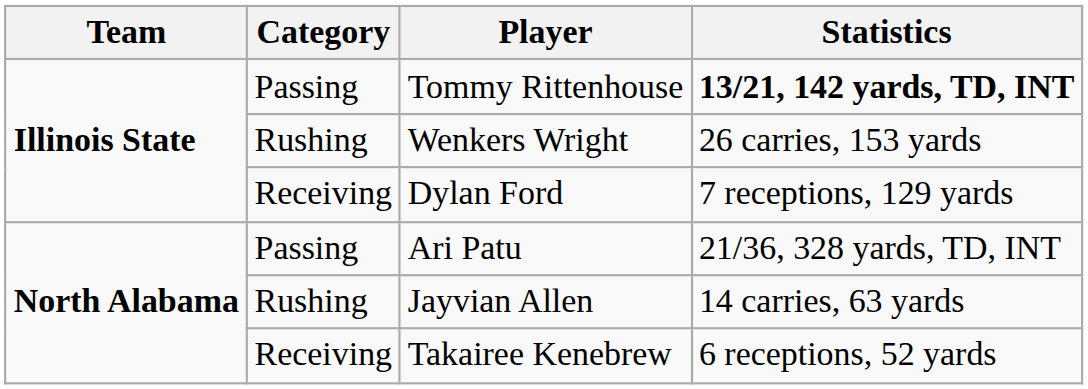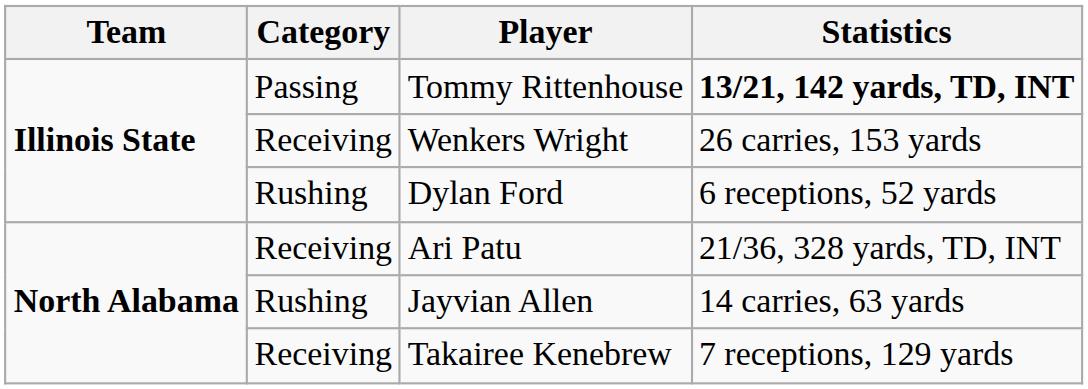(311, 139) Rushing -> (323, 139) Receiving
(323, 193) Receiving -> (311, 193) Rushing
(856, 193) 7 receptions, 129 yards -> (848, 193) 6 receptions, 52 yards
(306, 247) Passing -> (323, 247) Receiving
(848, 355) 6 receptions, 52 yards -> (856, 355) 7 receptions, 129 yards
